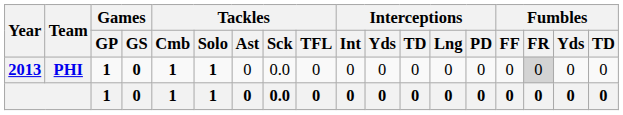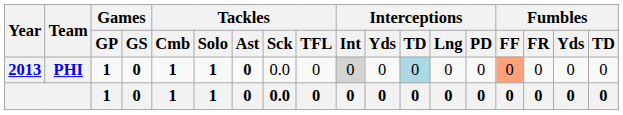(247, 69) normal -> (247, 69) bold
(350, 69) no background -> (350, 69) lightgrey background
(415, 69) no background -> (415, 69) lightblue background
(510, 69) no background -> (510, 69) lightsalmon background
(538, 69) lightgrey background -> (538, 69) no background
